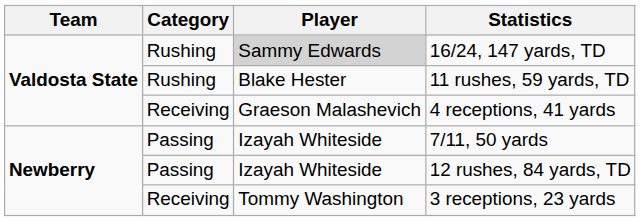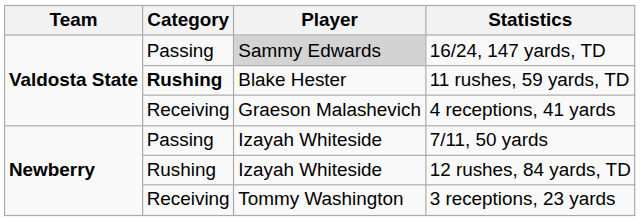(181, 50) Rushing -> (180, 50) Passing
(181, 80) normal -> (184, 80) bold
(180, 170) Passing -> (181, 170) Rushing
